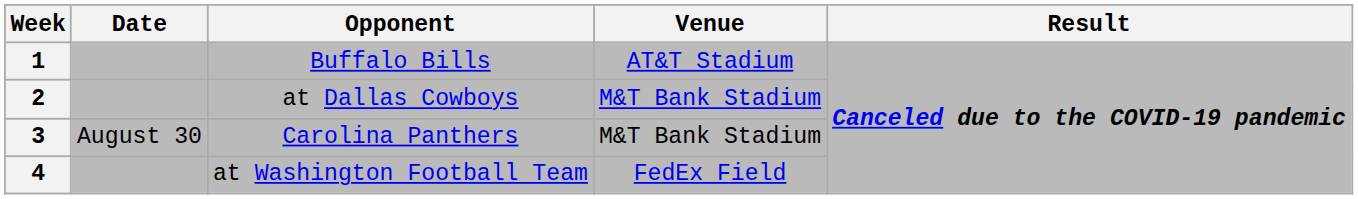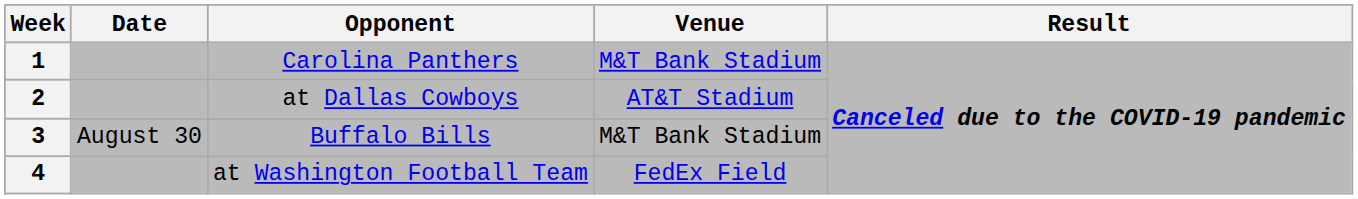(400, 61) Buffalo Bills -> (400, 61) Carolina Panthers
(710, 61) AT&T Stadium -> (710, 61) M&T Bank Stadium
(710, 99) M&T Bank Stadium -> (710, 99) AT&T Stadium
(400, 137) Carolina Panthers -> (400, 137) Buffalo Bills
